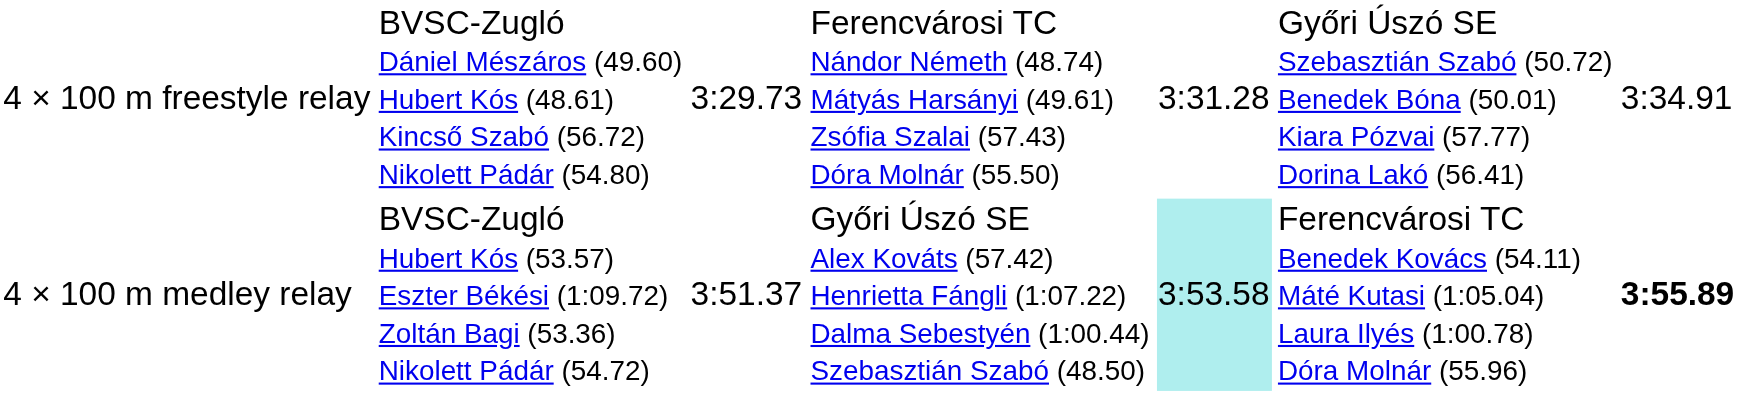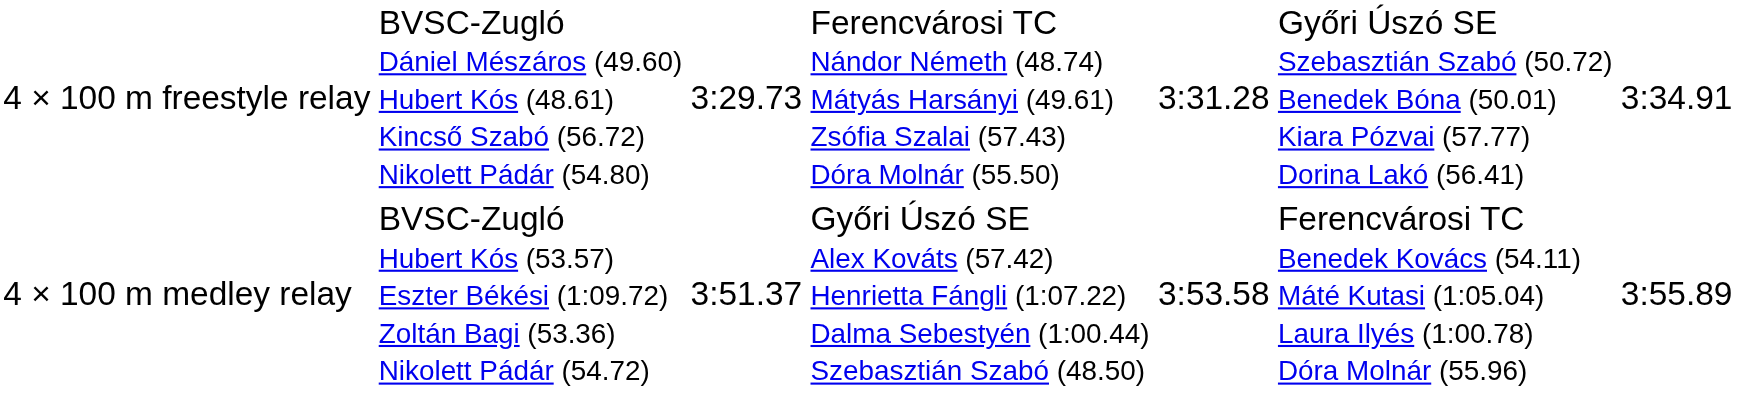(1214, 294) paleturquoise background -> (1214, 294) no background
(1678, 294) bold -> (1677, 294) normal
